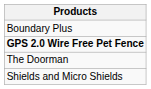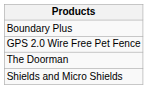(75, 44) bold -> (74, 44) normal
